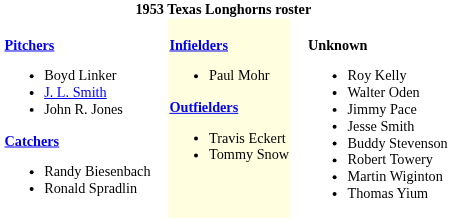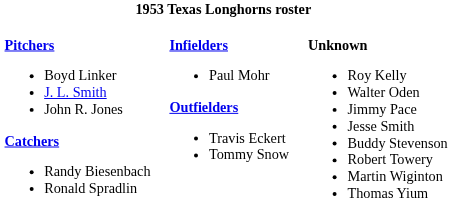(229, 100) lightyellow background -> (229, 100) no background
